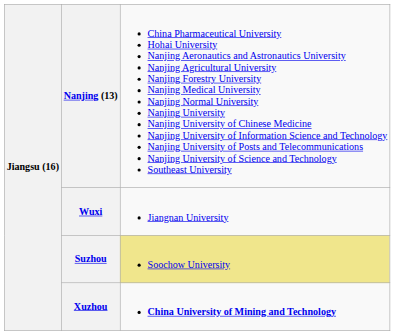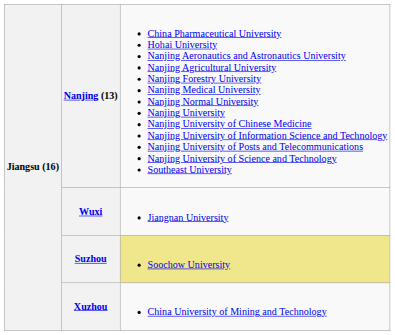(255, 312) bold -> (255, 312) normal
